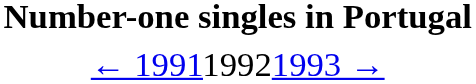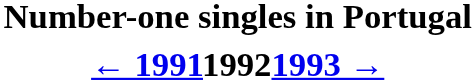(238, 64) normal -> (238, 64) bold
